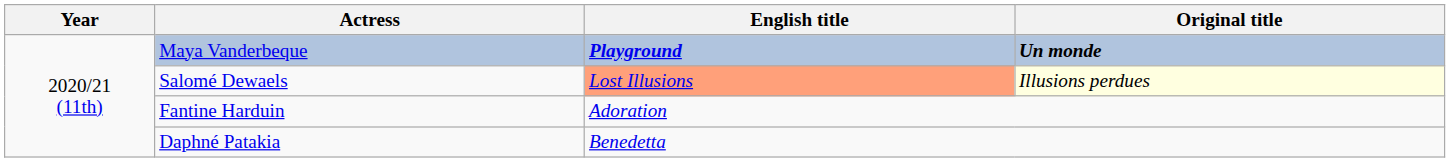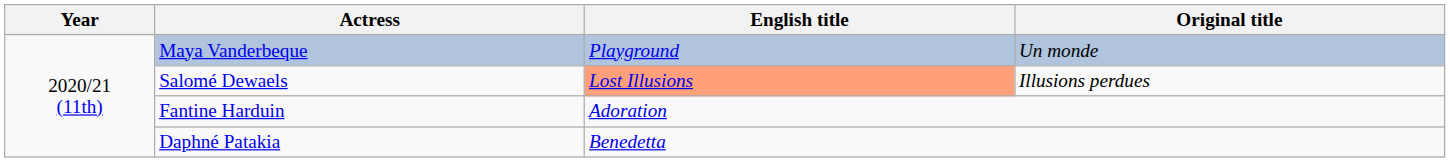(635, 50) bold -> (634, 50) normal
(1060, 50) bold -> (1059, 50) normal
(1084, 80) lightyellow background -> (1084, 80) no background
